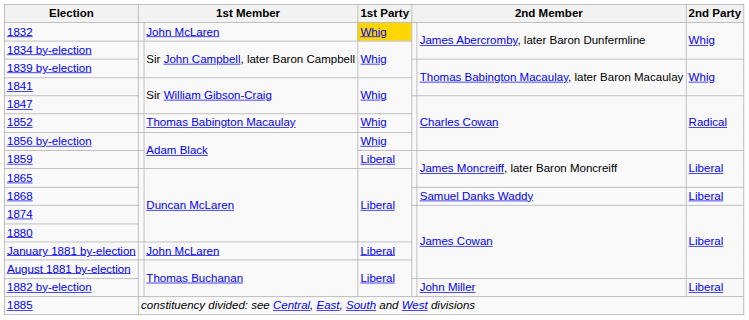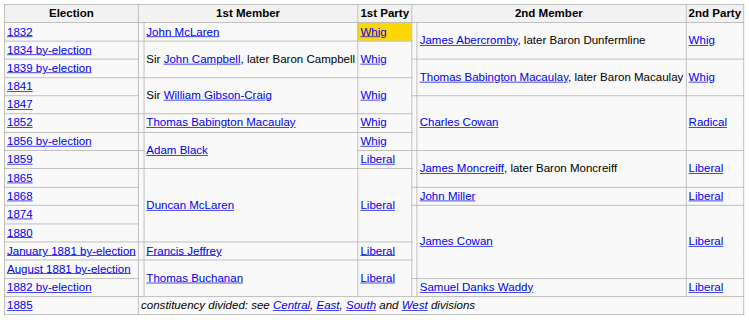(476, 196) Samuel Danks Waddy -> (448, 196) John Miller
(183, 251) John McLaren -> (184, 251) Francis Jeffrey
(448, 287) John Miller -> (476, 287) Samuel Danks Waddy
